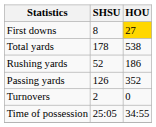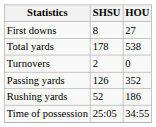(131, 30) gold background -> (131, 30) no background
rows swapped: (37, 63) <-> (28, 97)
